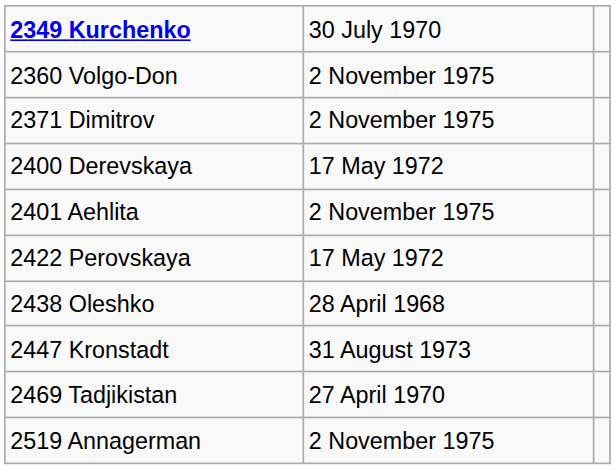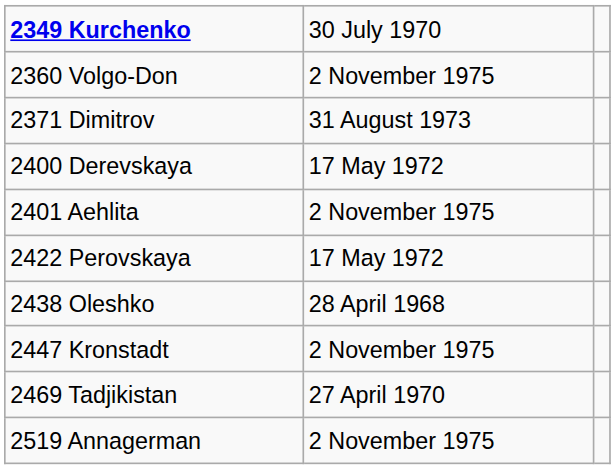(402, 121) 2 November 1975 -> (390, 121) 31 August 1973
(390, 349) 31 August 1973 -> (402, 349) 2 November 1975
